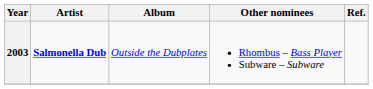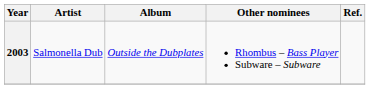(70, 52) bold -> (68, 52) normal
